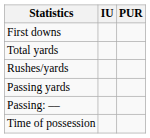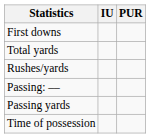rows swapped: (39, 87) <-> (33, 105)
